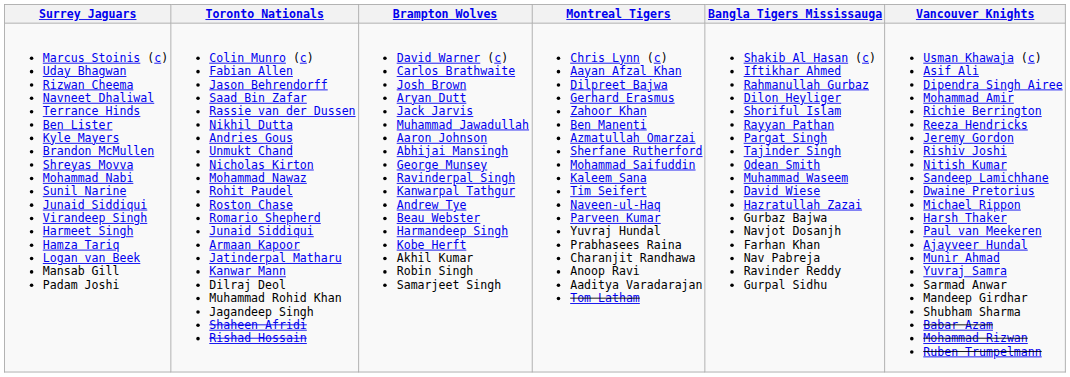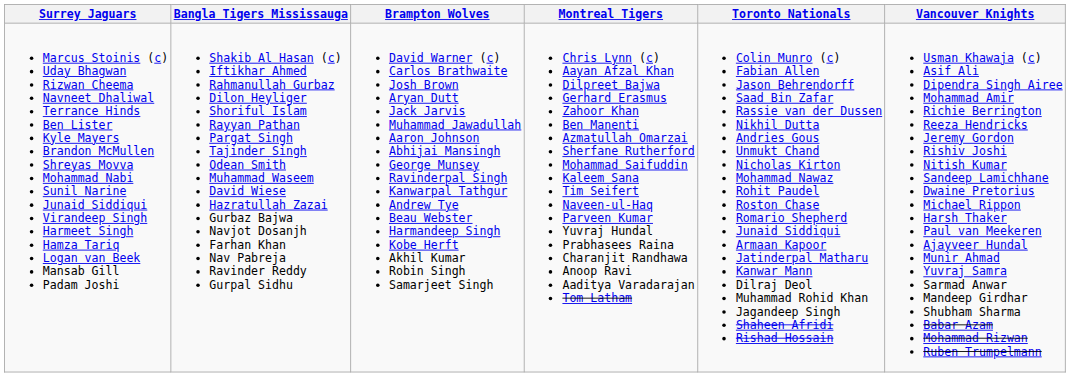columns swapped: (795, 14) <-> (265, 14)
